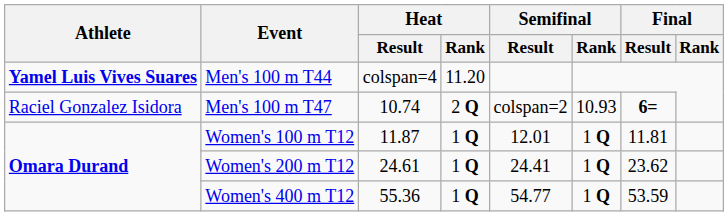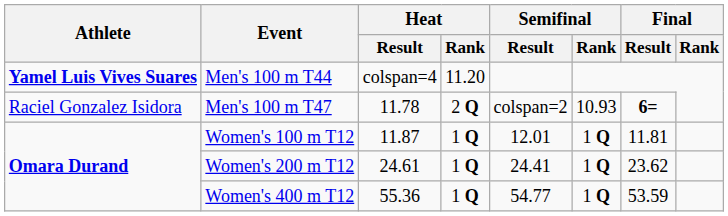(400, 107) 10.74 -> (400, 107) 11.78
